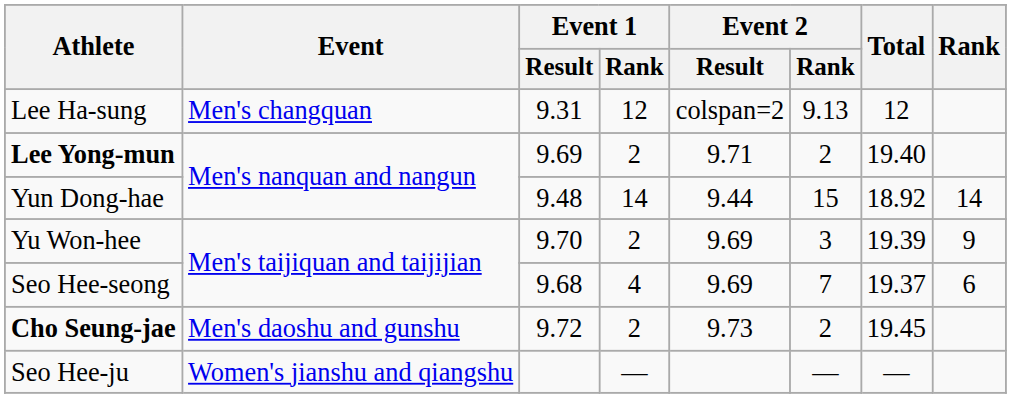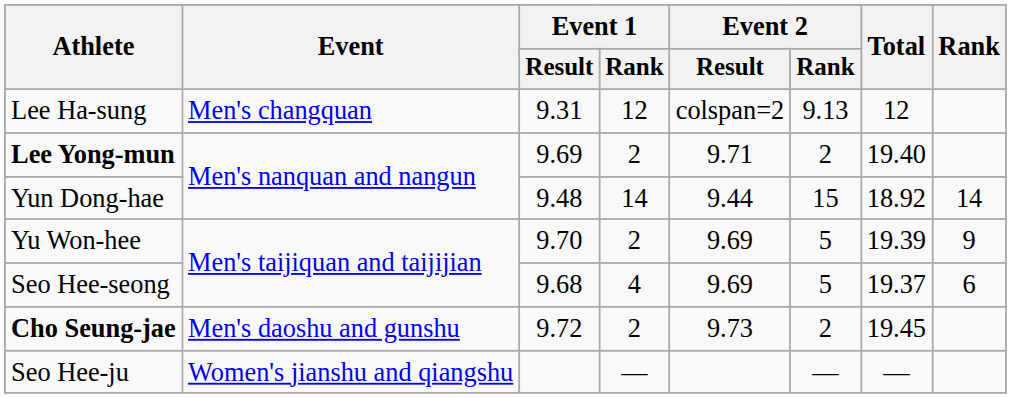(825, 241) 3 -> (825, 241) 5
(825, 285) 7 -> (825, 285) 5
